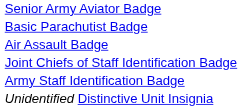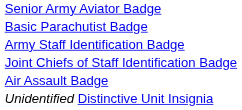(53, 45) Air Assault Badge -> (91, 45) Army Staff Identification Badge
(91, 81) Army Staff Identification Badge -> (53, 81) Air Assault Badge
